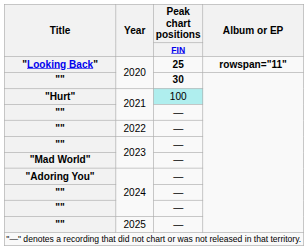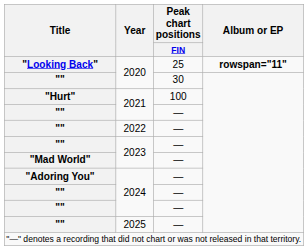(178, 64) bold -> (178, 64) normal
(178, 80) bold -> (178, 80) normal
(178, 96) paleturquoise background -> (178, 96) no background
